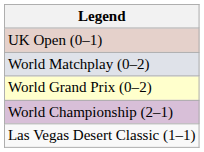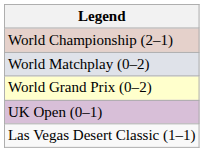(55, 40) UK Open (0–1) -> (90, 40) World Championship (2–1)
(90, 111) World Championship (2–1) -> (55, 111) UK Open (0–1)
